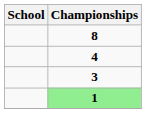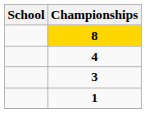(94, 35) no background -> (94, 35) gold background
(94, 98) lightgreen background -> (94, 98) no background
